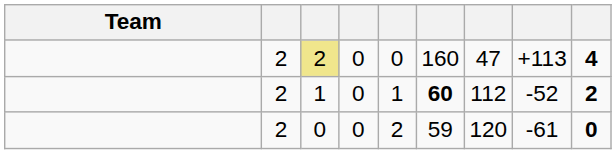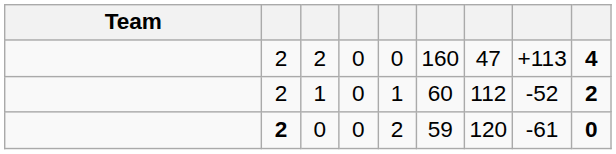(320, 58) khaki background -> (320, 58) no background
(440, 93) bold -> (440, 93) normal
(281, 129) normal -> (281, 129) bold
